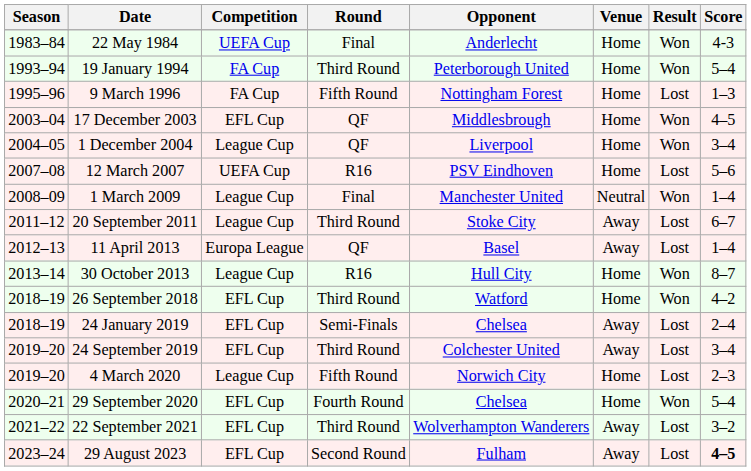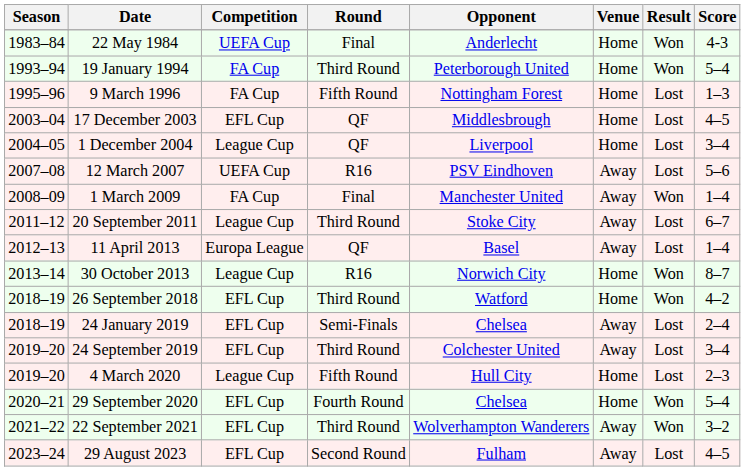(675, 119) Won -> (669, 119) Lost
(675, 145) Won -> (669, 145) Lost
(621, 171) Home -> (618, 171) Away
(254, 196) League Cup -> (254, 196) FA Cup
(621, 196) Neutral -> (618, 196) Away
(501, 273) Hull City -> (501, 273) Norwich City
(501, 376) Norwich City -> (501, 376) Hull City
(675, 427) Lost -> (669, 427) Won
(723, 453) bold -> (717, 453) normal
